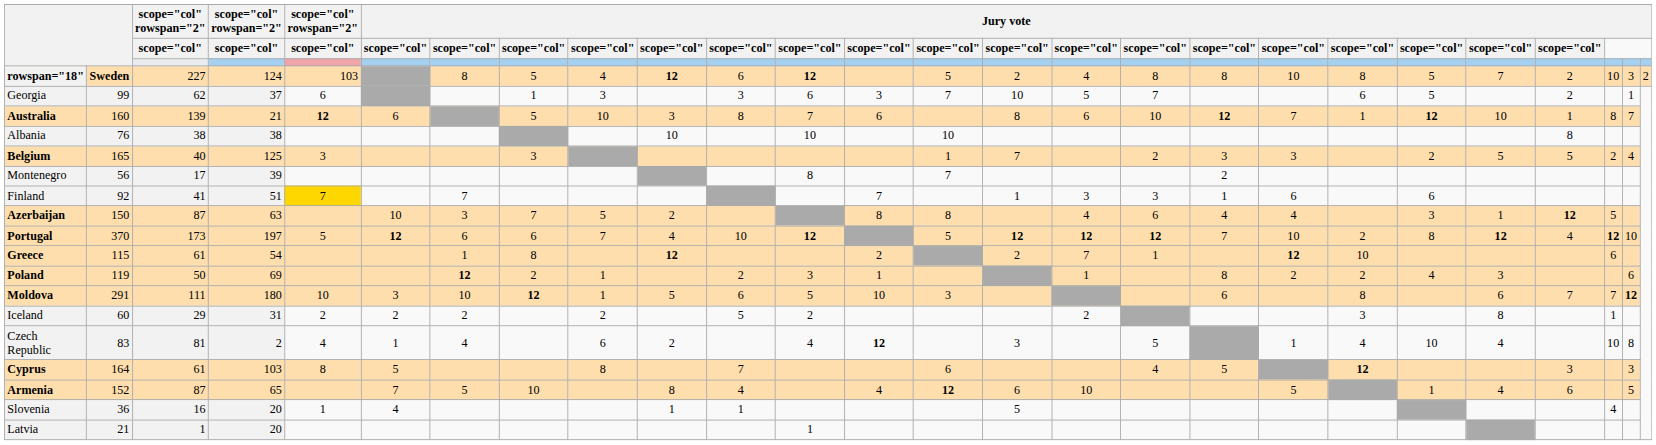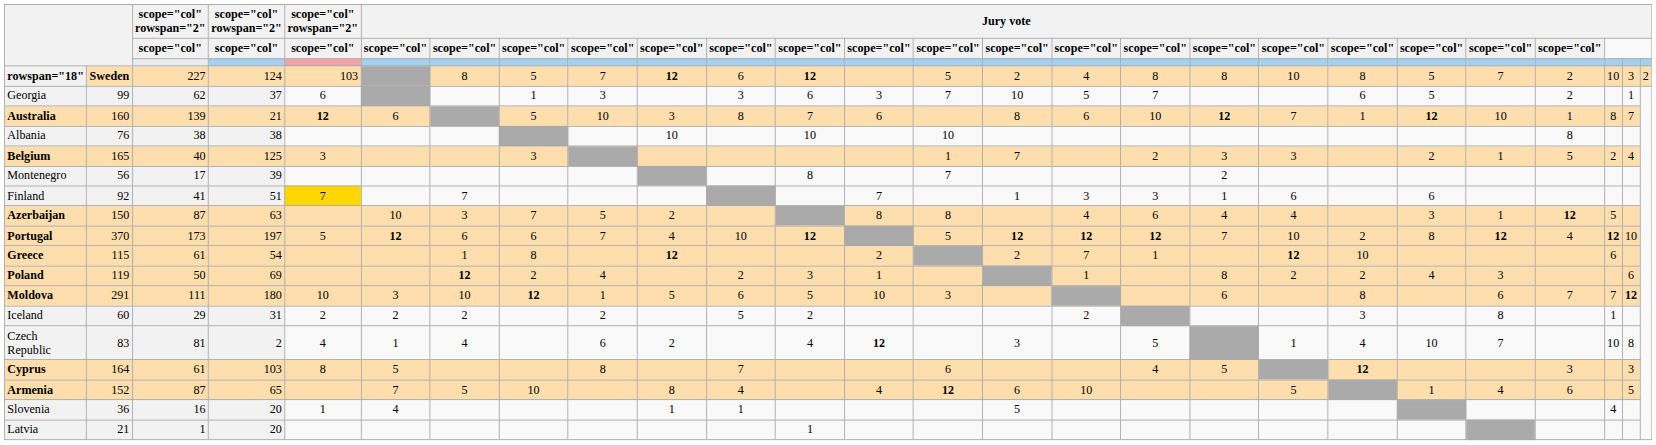(603, 75) 4 -> (603, 75) 7
(1501, 155) 5 -> (1501, 155) 1
(603, 275) 1 -> (603, 275) 4
(1501, 342) 4 -> (1501, 342) 7
